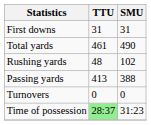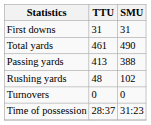rows swapped: (37, 62) <-> (35, 78)
(103, 111) lightgreen background -> (103, 111) no background
